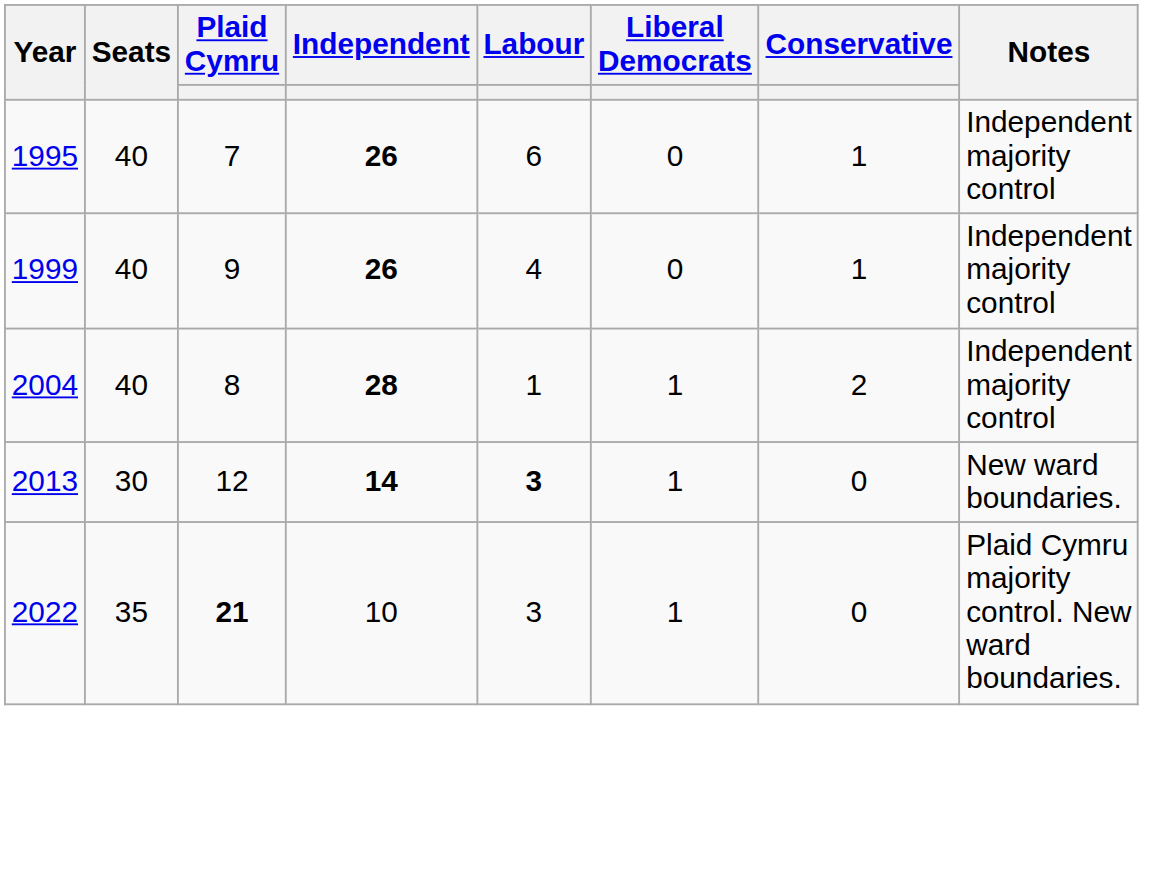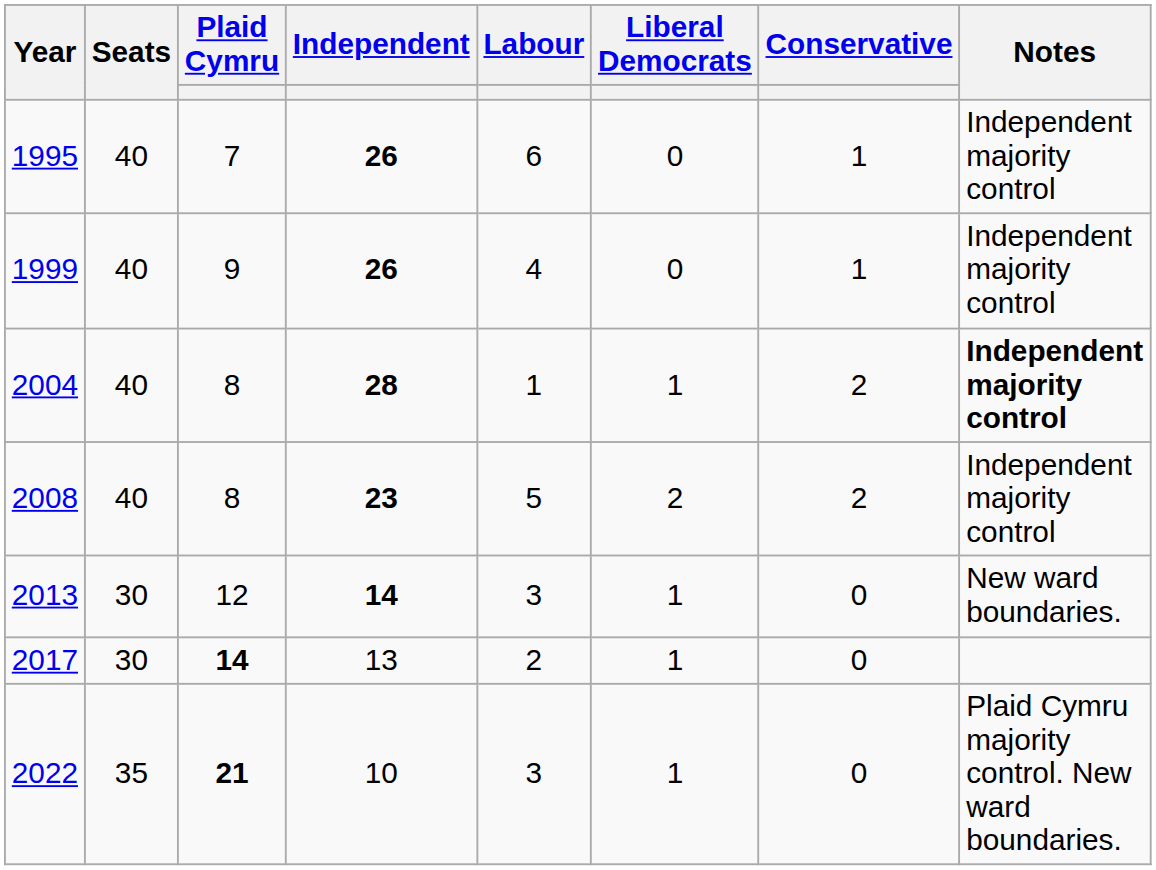(1049, 384) normal -> (1055, 384) bold
+ row: (45, 498)
(534, 481) bold -> (534, 595) normal
+ row: (45, 659)
